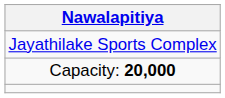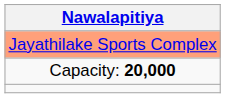(113, 44) no background -> (113, 44) lightsalmon background
